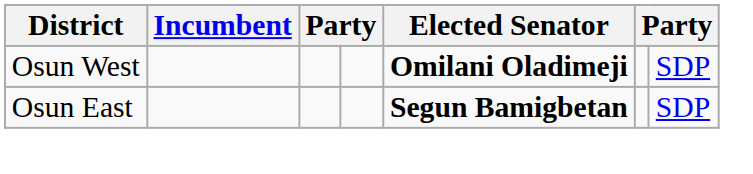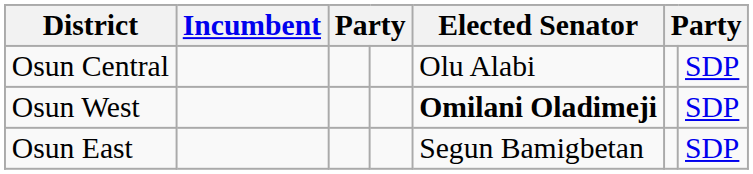+ row: (90, 66)
(509, 107) bold -> (532, 148) normal
